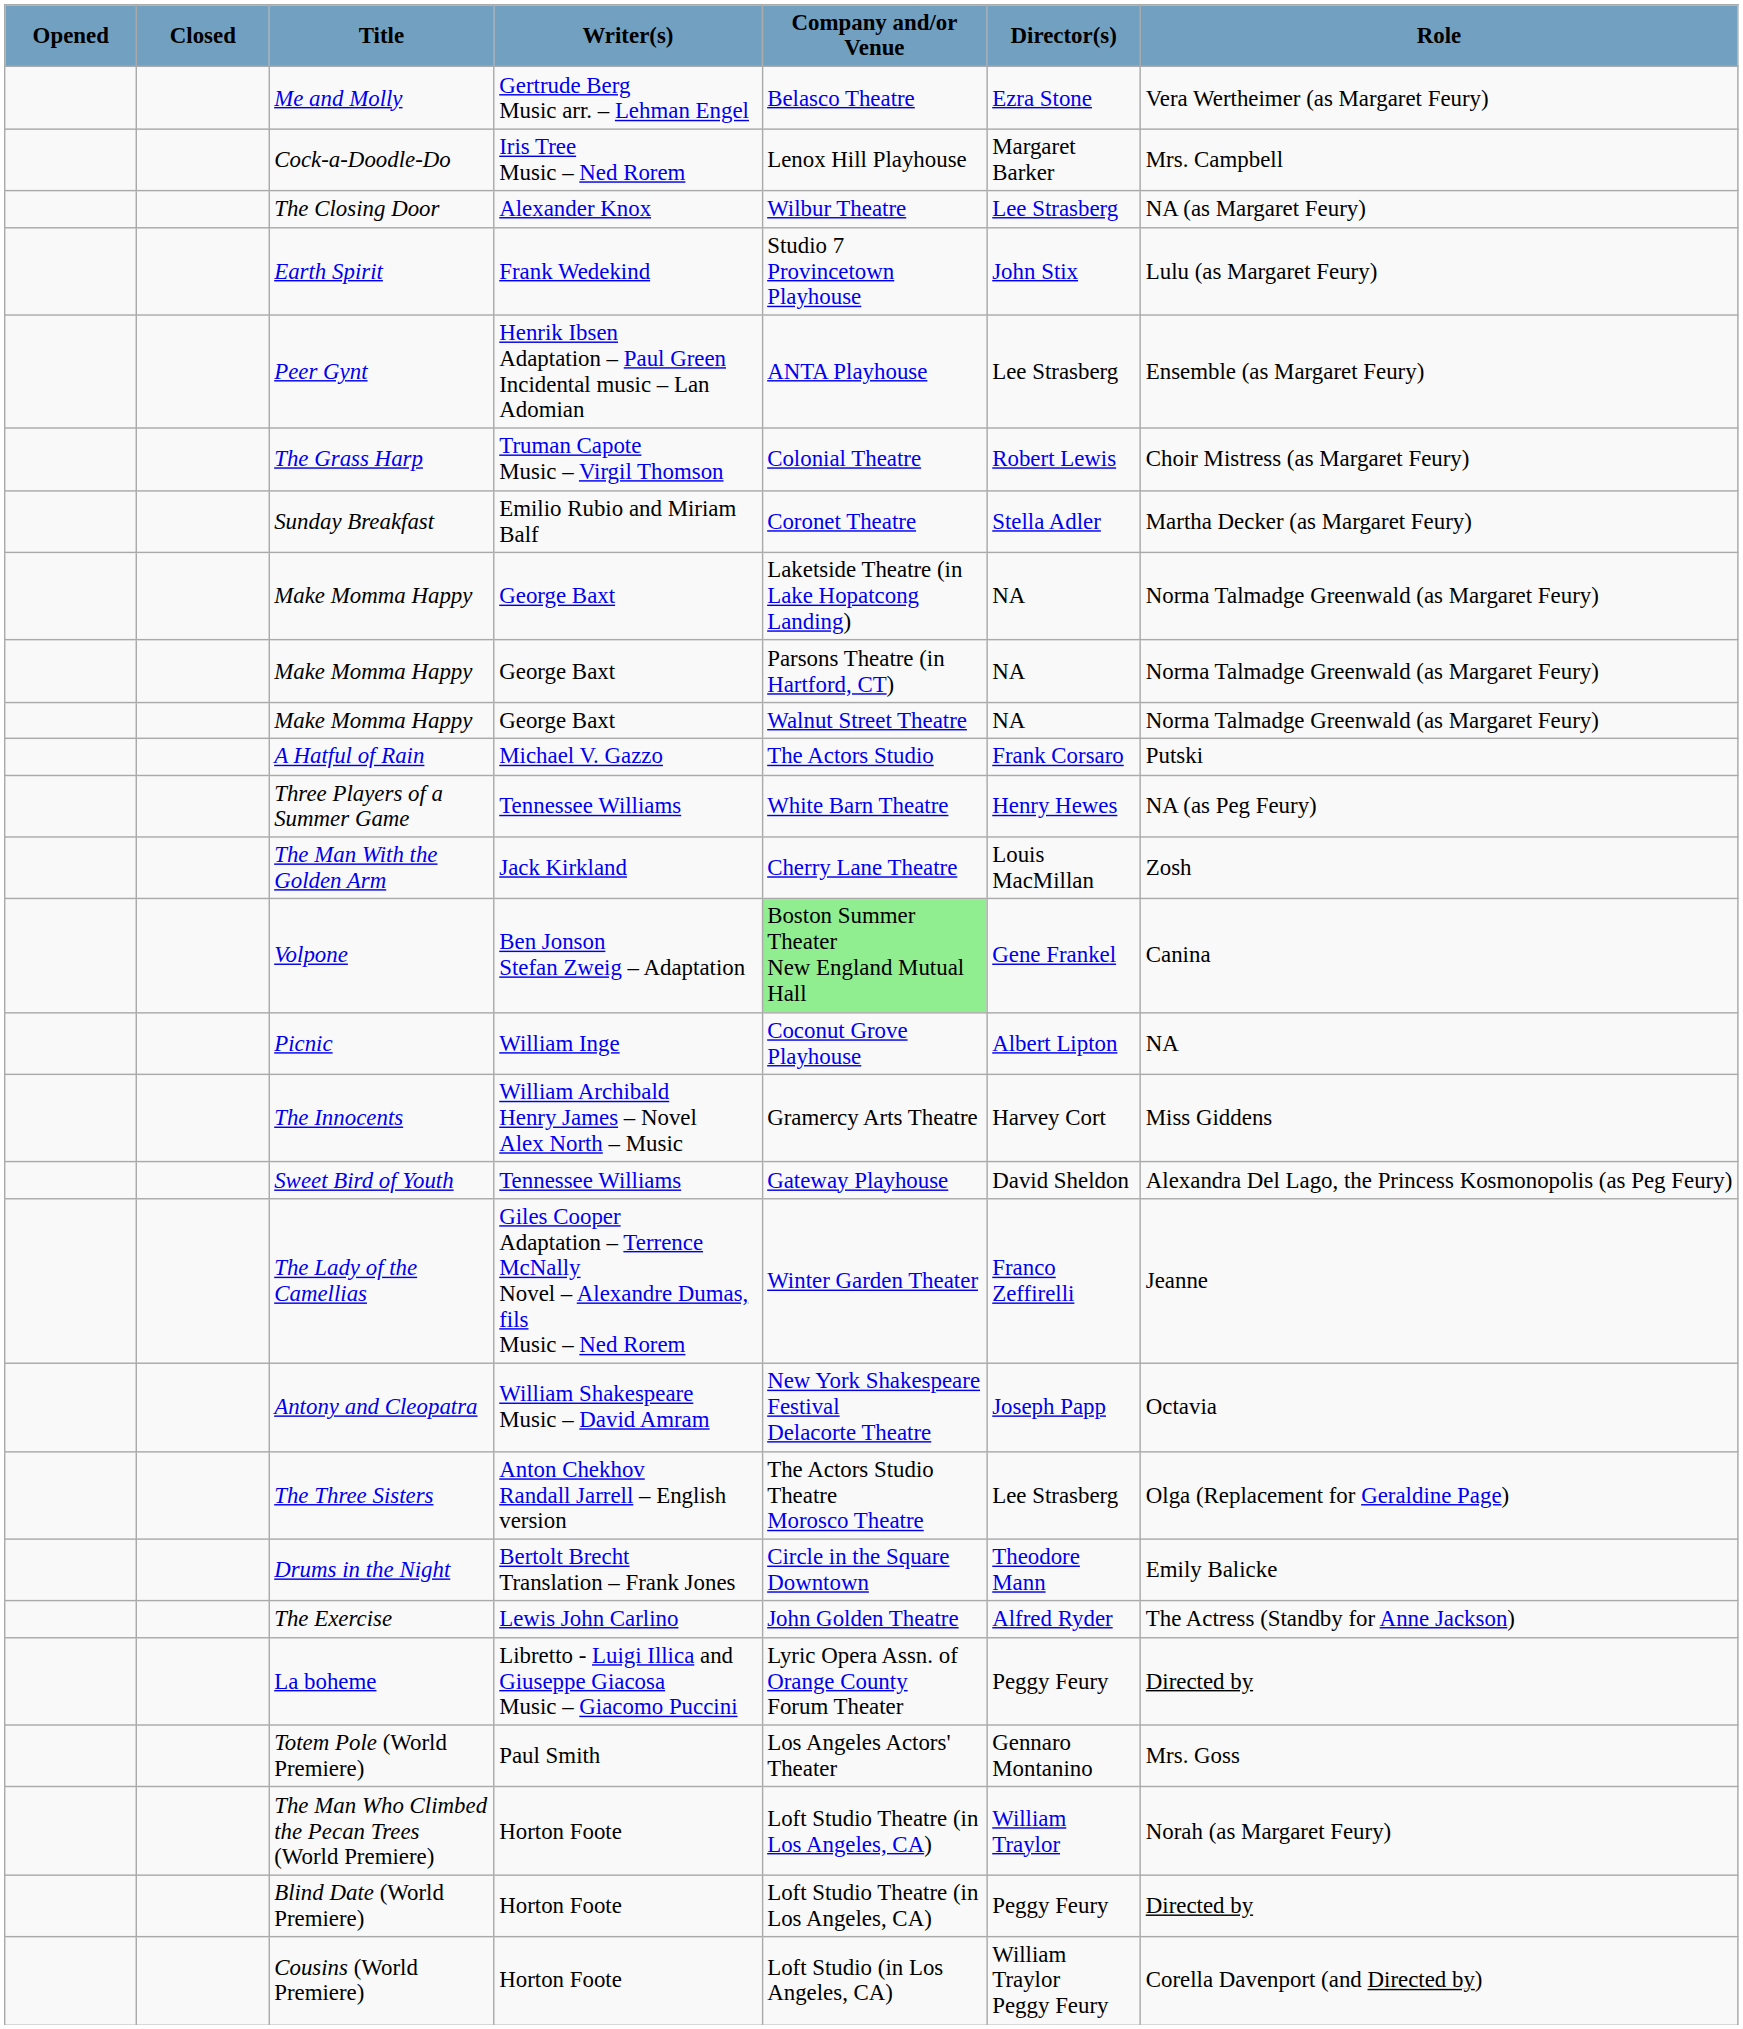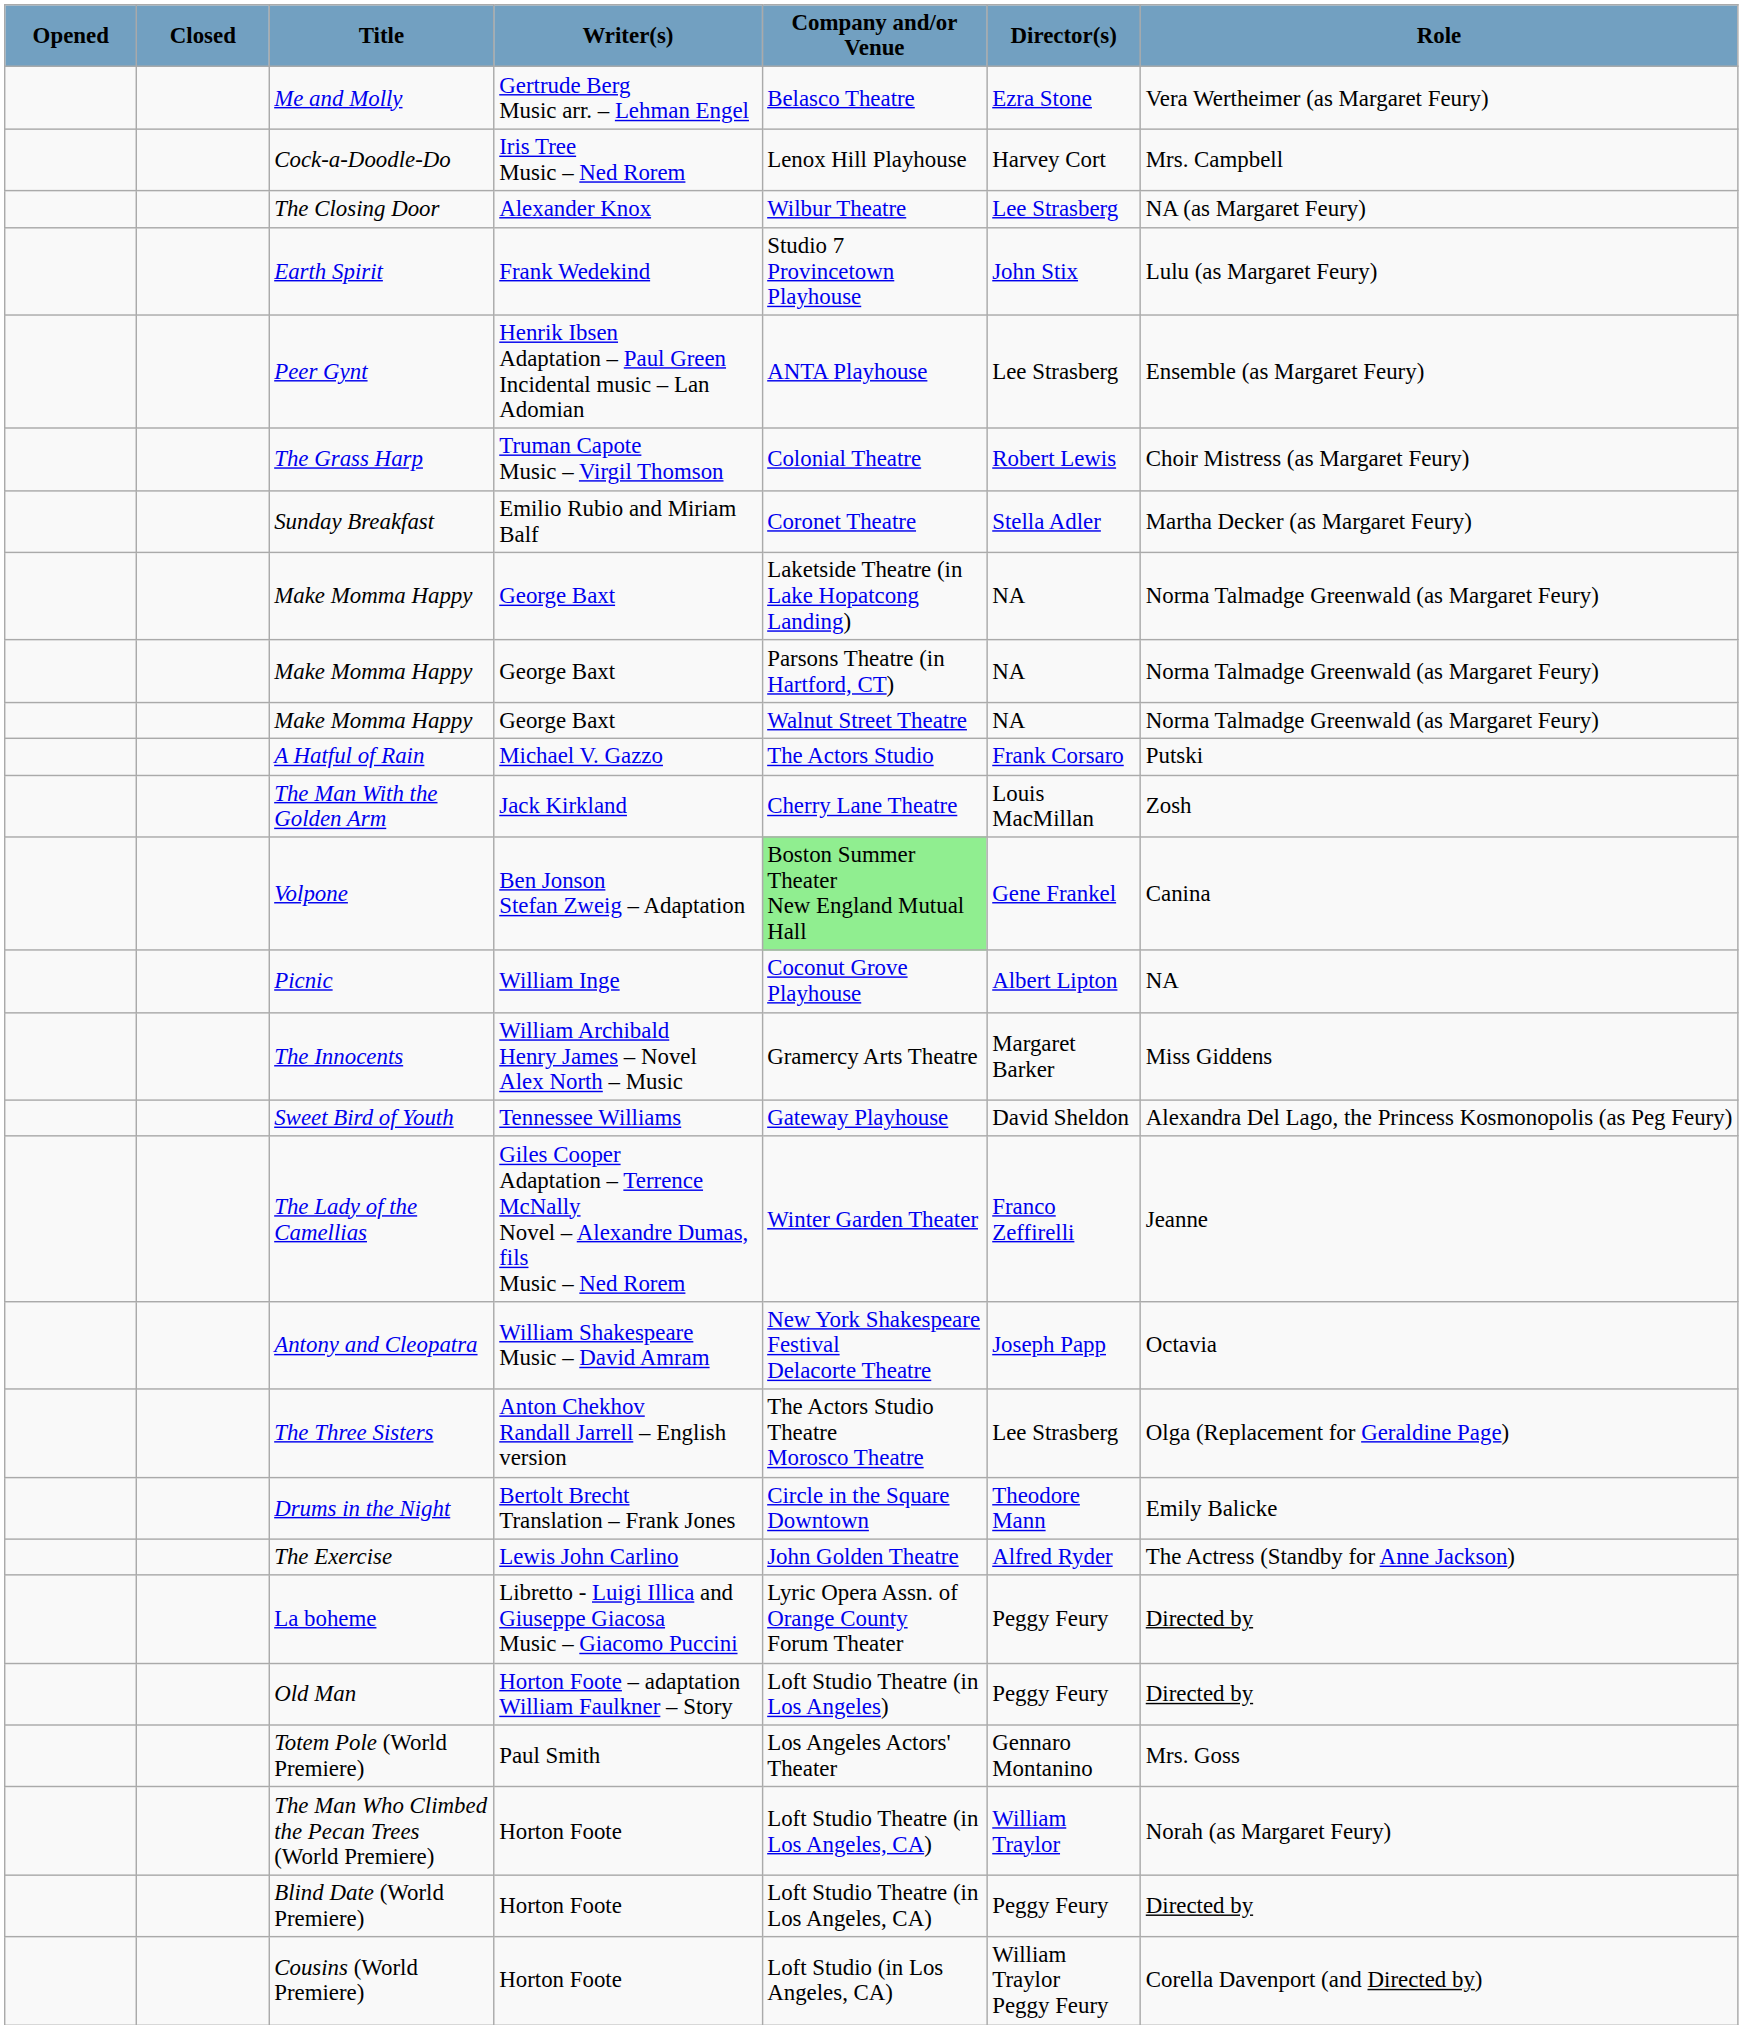(1034, 159) Margaret Barker -> (1049, 159) Harvey Cort
- row: (359, 805)
(1049, 1118) Harvey Cort -> (1034, 1055) Margaret Barker
+ row: (315, 1693)
